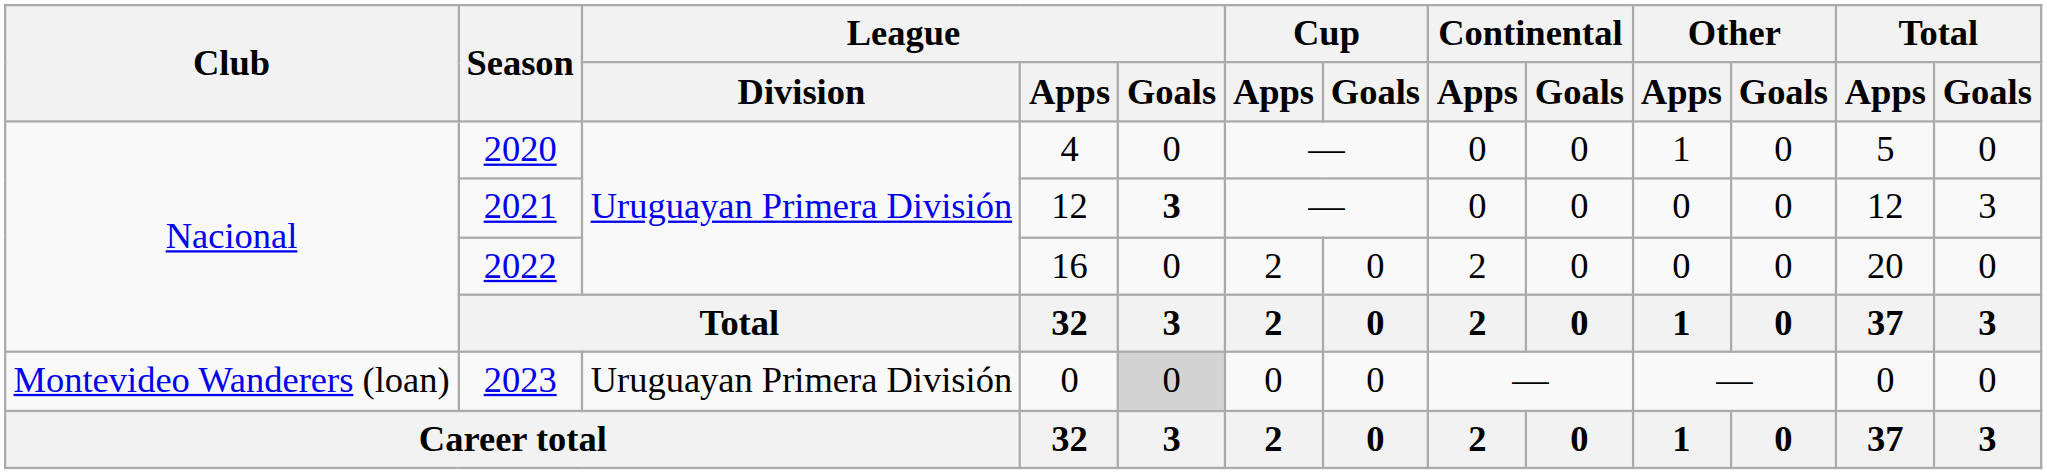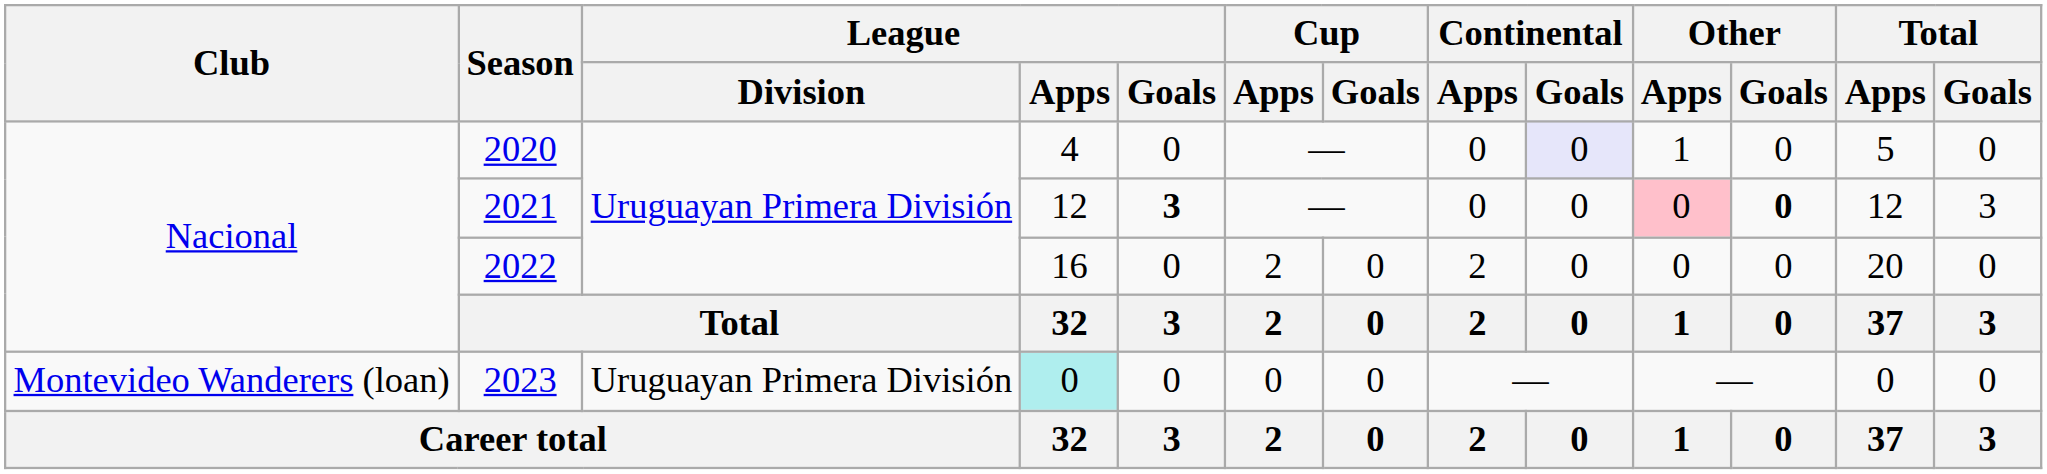(1579, 149) no background -> (1579, 149) lavender background
(1681, 206) no background -> (1681, 206) pink background
(1783, 206) normal -> (1783, 206) bold
(1070, 380) no background -> (1070, 380) paleturquoise background
(1172, 380) lightgrey background -> (1172, 380) no background
